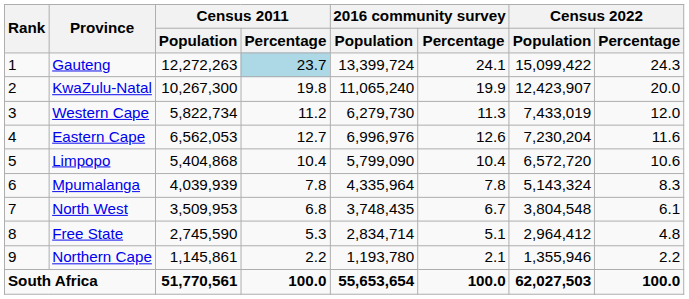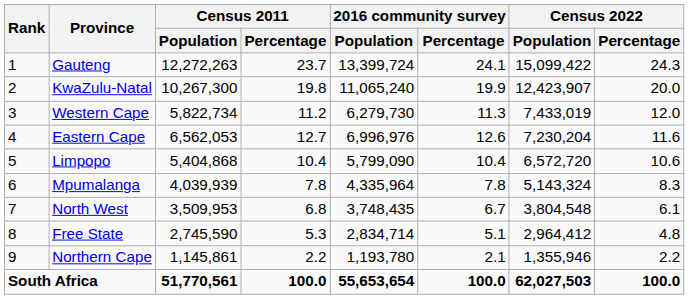(312, 64) lightblue background -> (312, 64) no background
